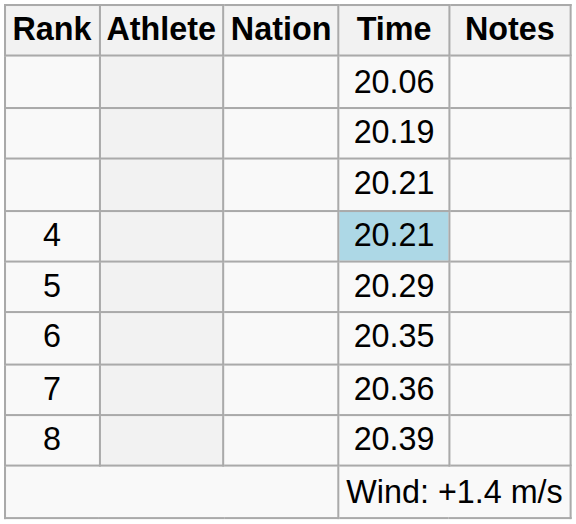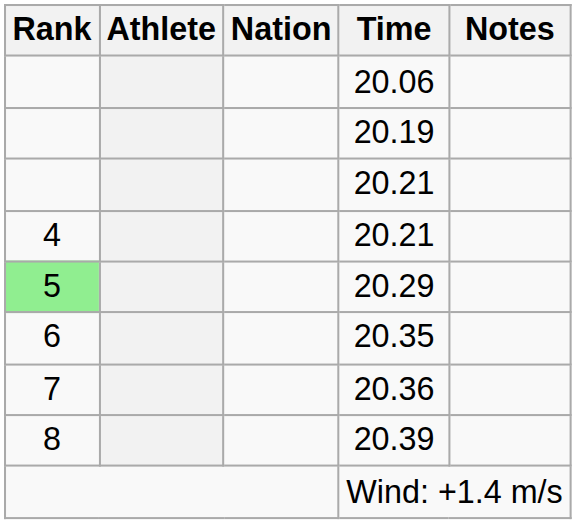(394, 235) lightblue background -> (394, 235) no background
(52, 286) no background -> (52, 286) lightgreen background
